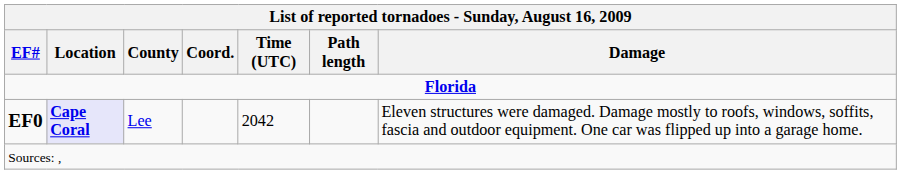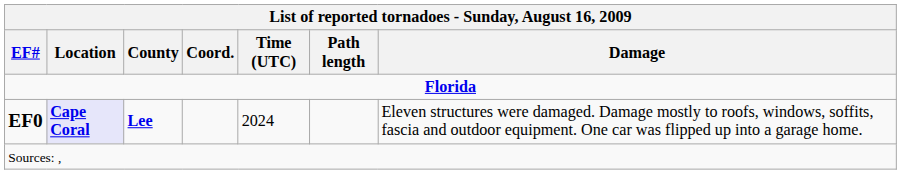(140, 121) normal -> (140, 121) bold
(258, 121) 2042 -> (258, 121) 2024
